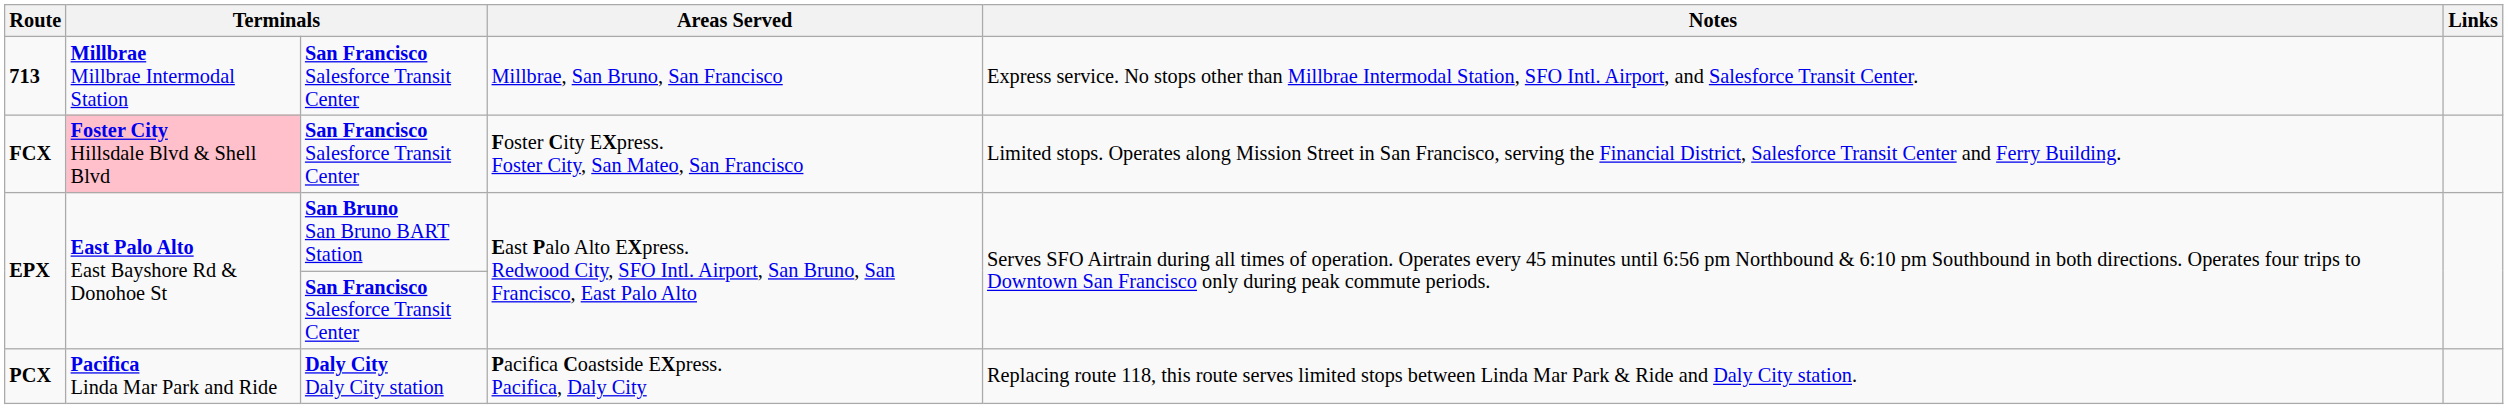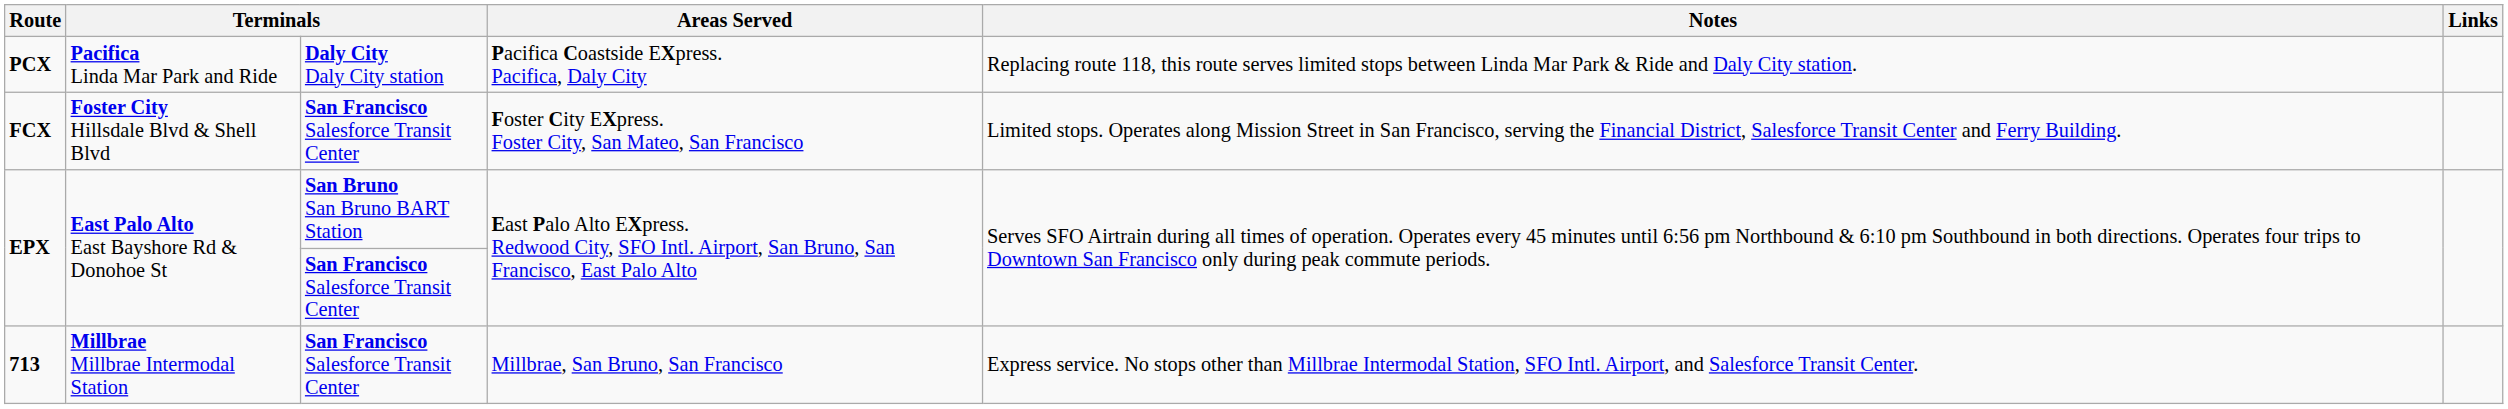rows swapped: (25, 75) <-> (30, 376)
(163, 153) pink background -> (163, 130) no background
